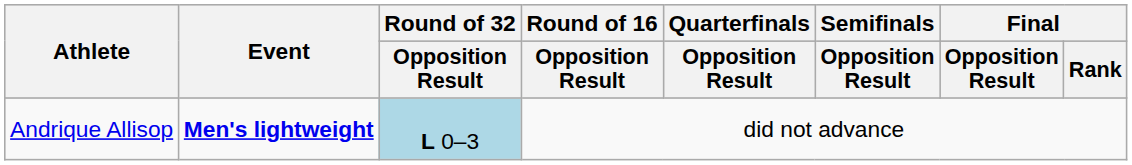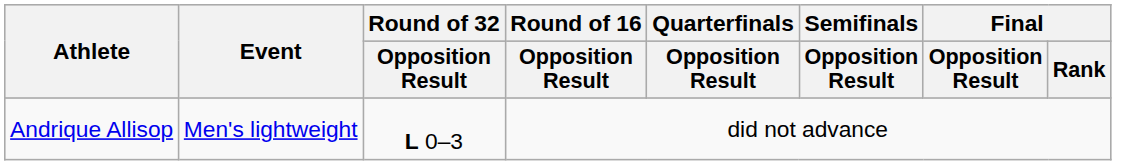(279, 129) bold -> (271, 129) normal
(450, 142) lightblue background -> (434, 142) no background
